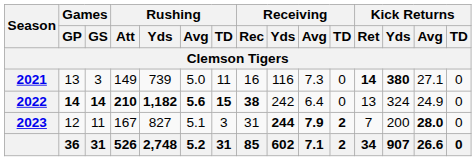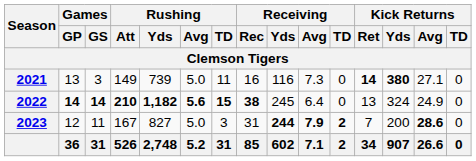(283, 101) 242 -> (283, 101) 245
(196, 123) 5.1 -> (196, 123) 5.0
(430, 123) 28.0 -> (430, 123) 28.6
